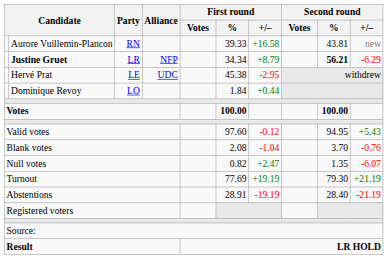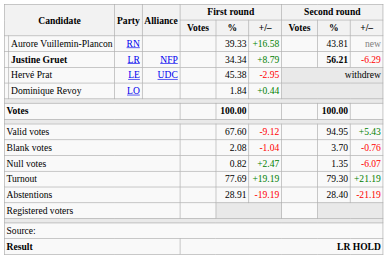(236, 132) 97.60 -> (236, 132) 67.60
(269, 132) -0.12 -> (269, 132) -9.12
